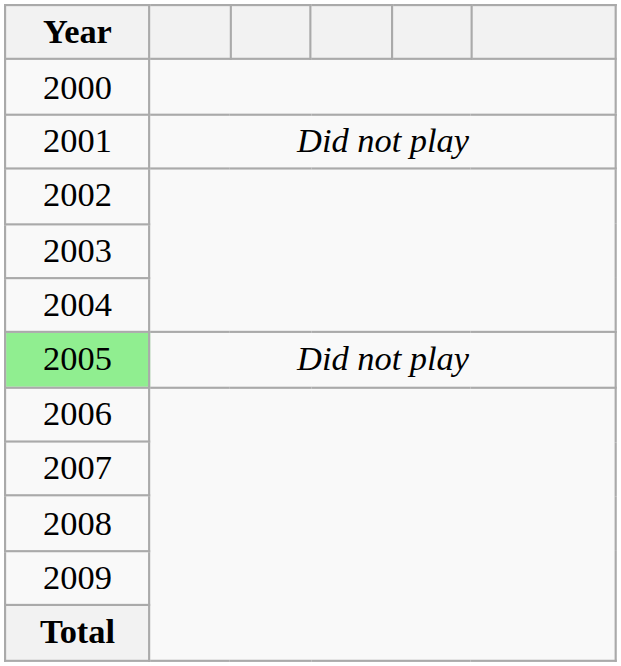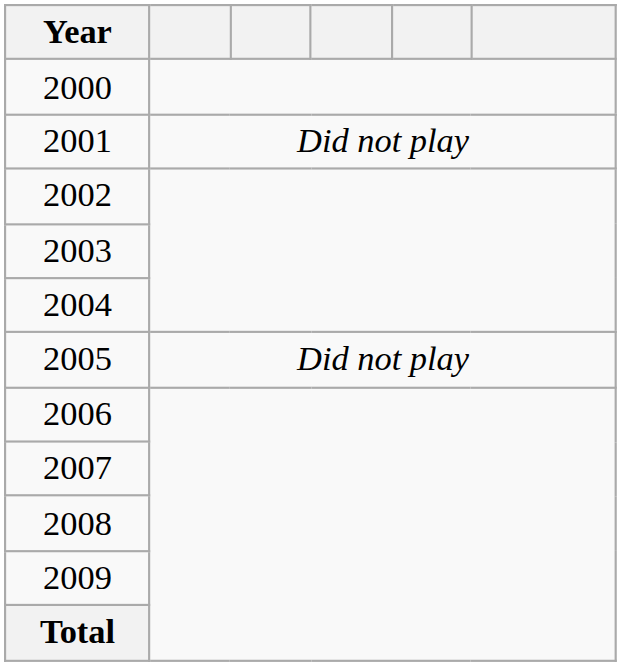(78, 359) lightgreen background -> (78, 359) no background
